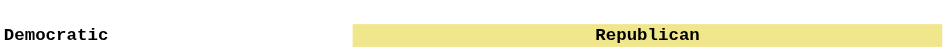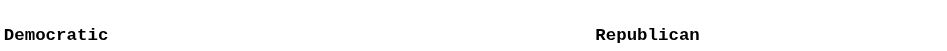(648, 36) khaki background -> (648, 36) no background
